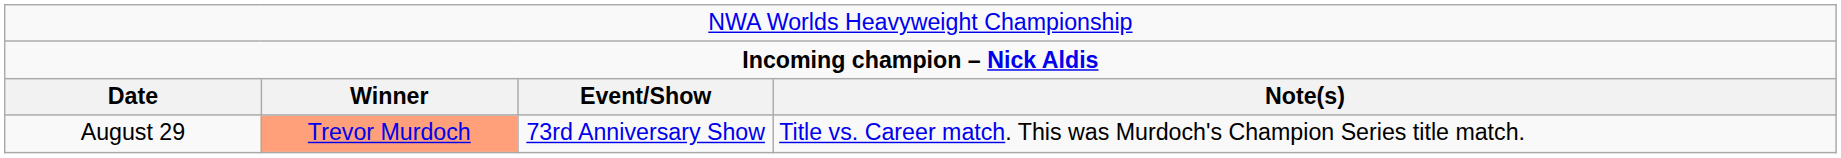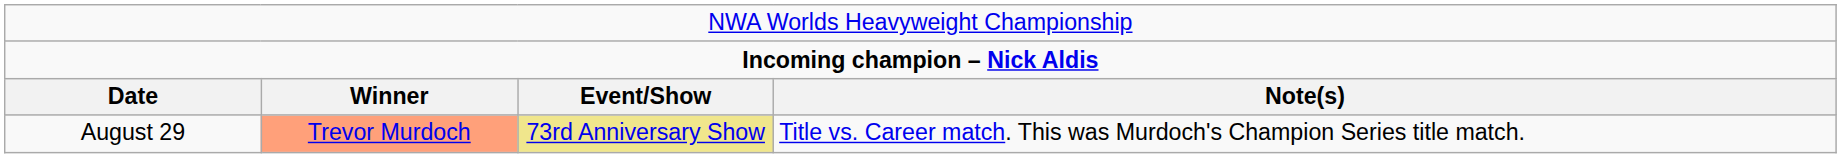(646, 133) no background -> (646, 133) khaki background
